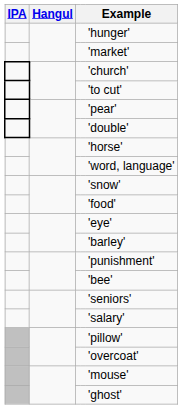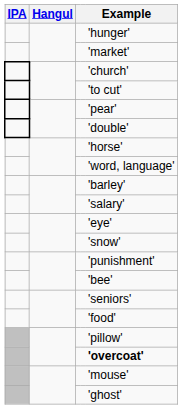(104, 185) 'snow' -> (107, 185) 'barley'
(102, 204) 'food' -> (106, 204) 'salary'
(107, 242) 'barley' -> (104, 242) 'snow'
(106, 318) 'salary' -> (102, 318) 'food'
(113, 356) normal -> (116, 356) bold
